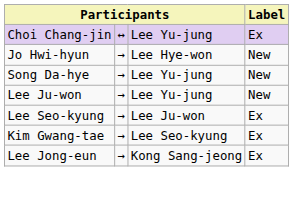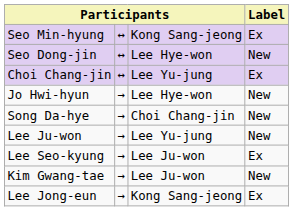+ row: (56, 35)
+ row: (52, 55)
(172, 75) Lee Yu-jung -> (183, 115) Choi Chang-jin
(179, 135) Lee Seo-kyung -> (168, 176) Lee Ju-won
(256, 135) Ex -> (259, 176) New
